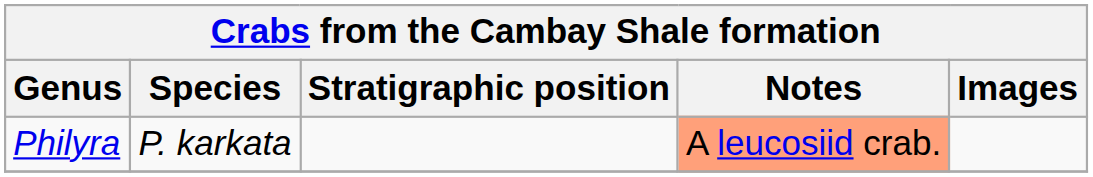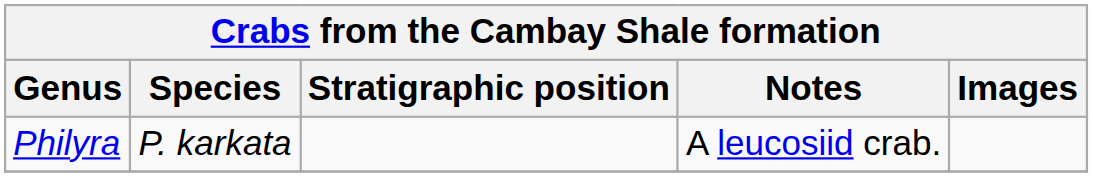(814, 143) lightsalmon background -> (814, 143) no background
